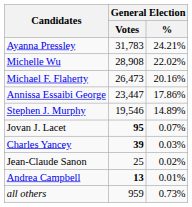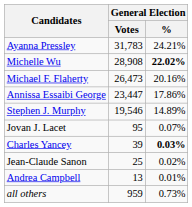(169, 62) normal -> (169, 62) bold
(139, 128) bold -> (138, 128) normal
(139, 144) bold -> (138, 144) normal
(172, 144) normal -> (171, 144) bold
(139, 177) bold -> (138, 177) normal
